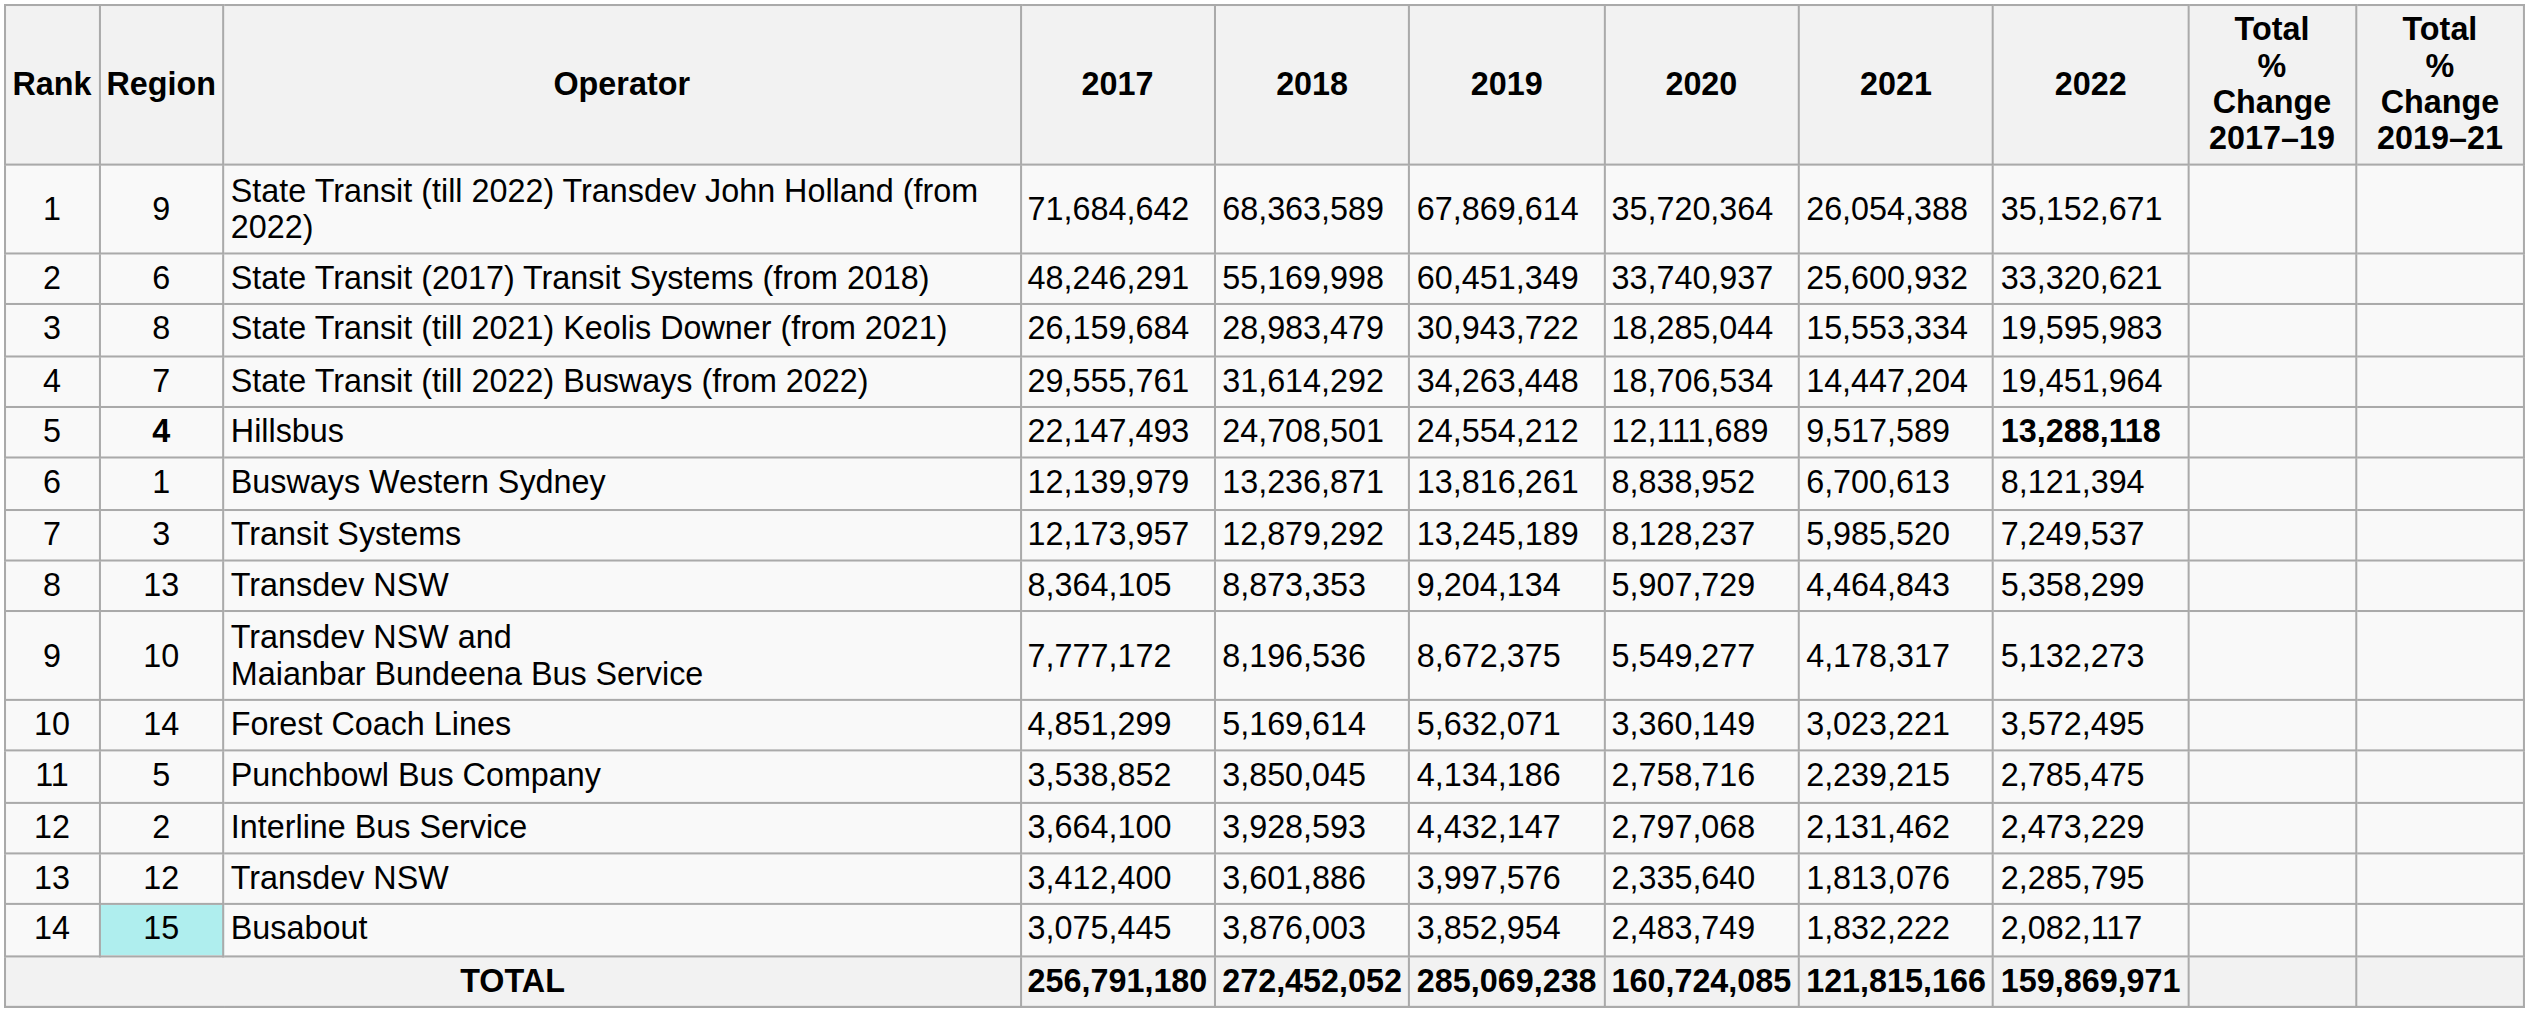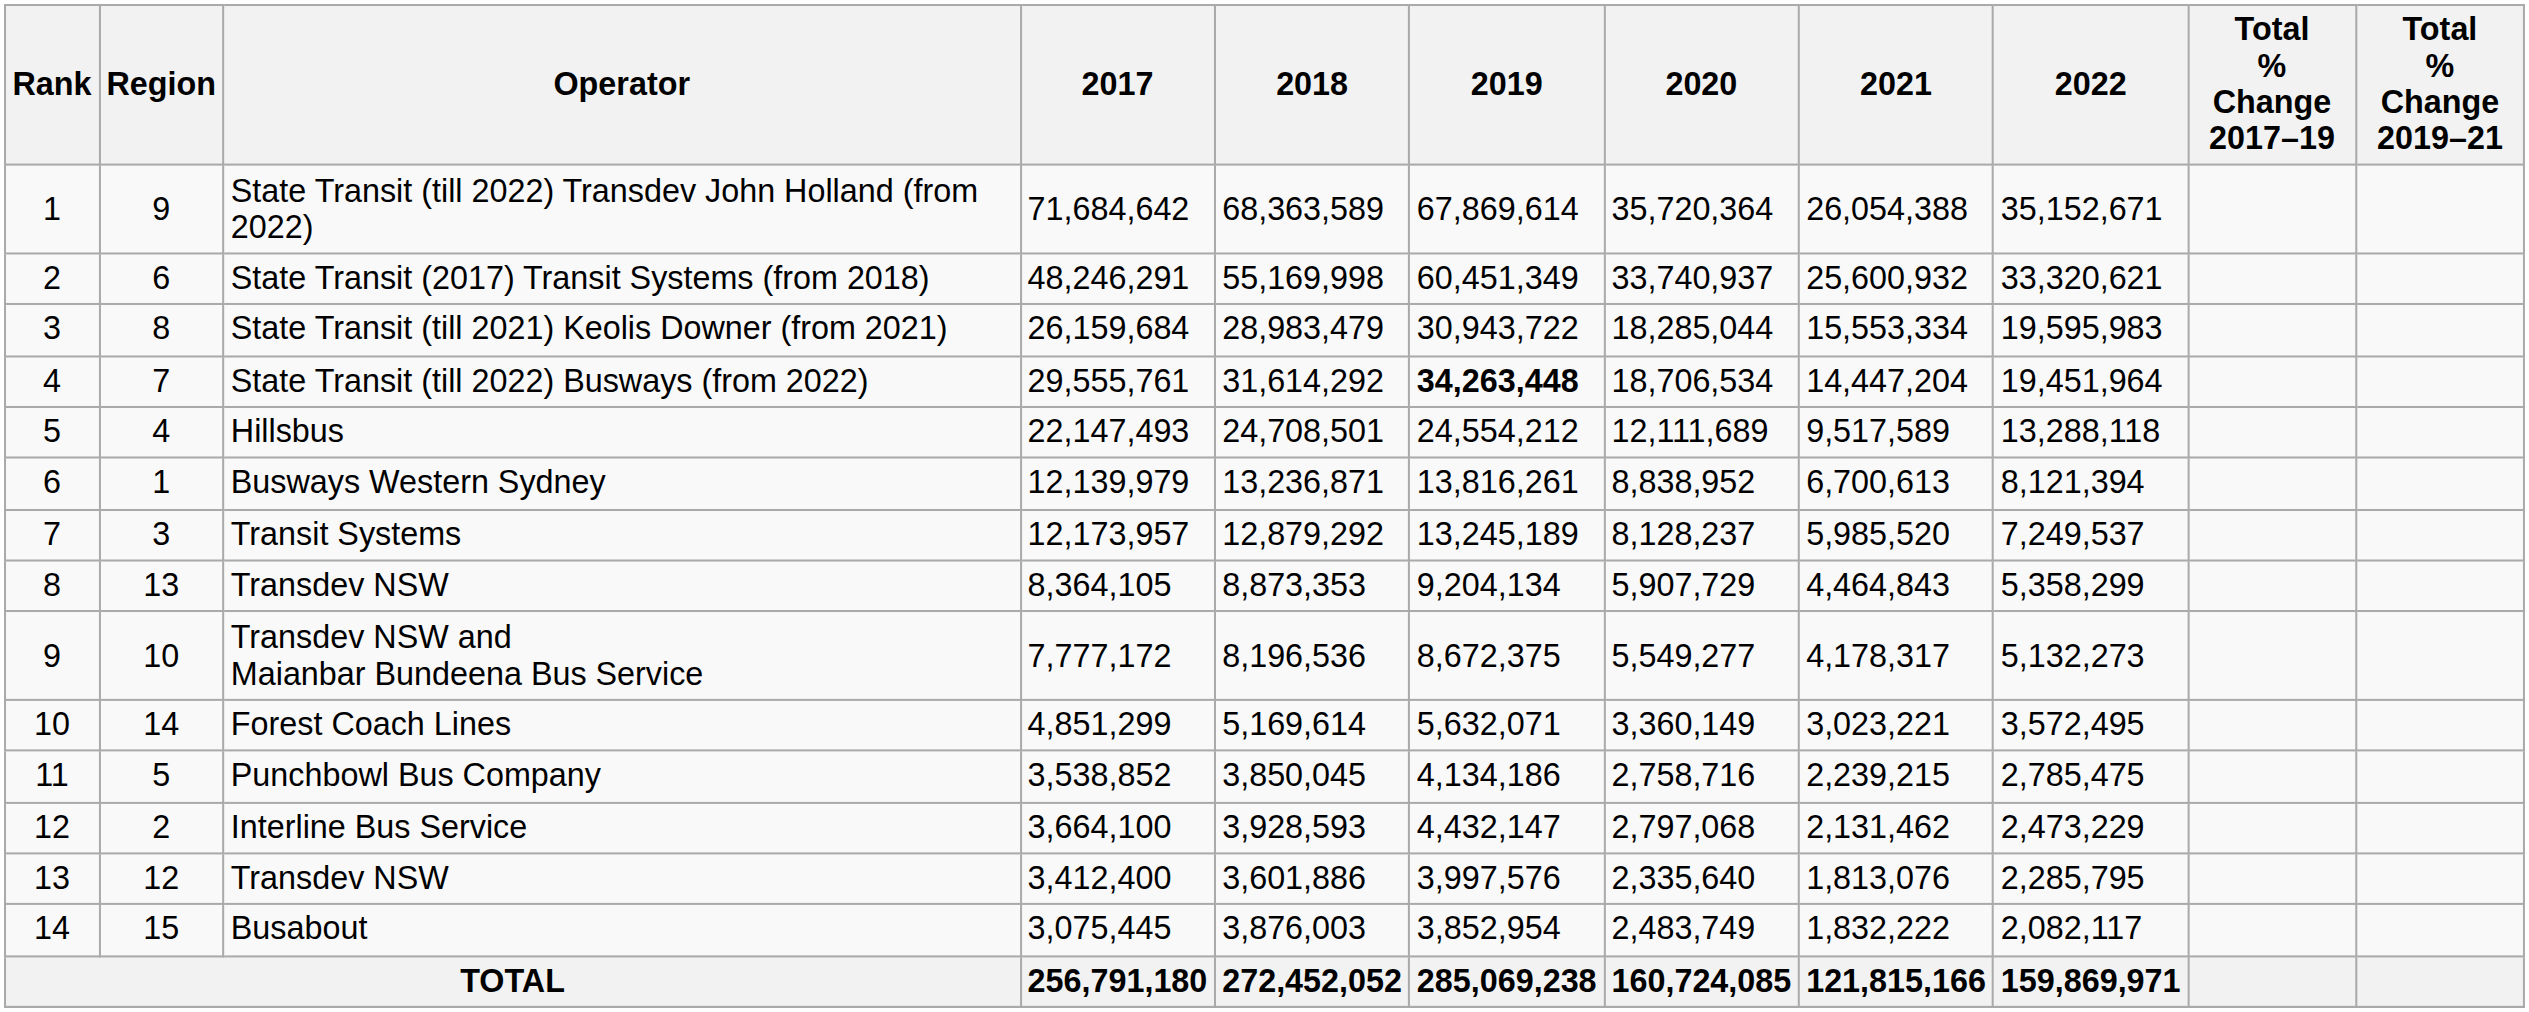(1498, 380) normal -> (1498, 380) bold
(161, 431) bold -> (161, 431) normal
(2081, 431) bold -> (2080, 431) normal
(161, 929) paleturquoise background -> (161, 929) no background
